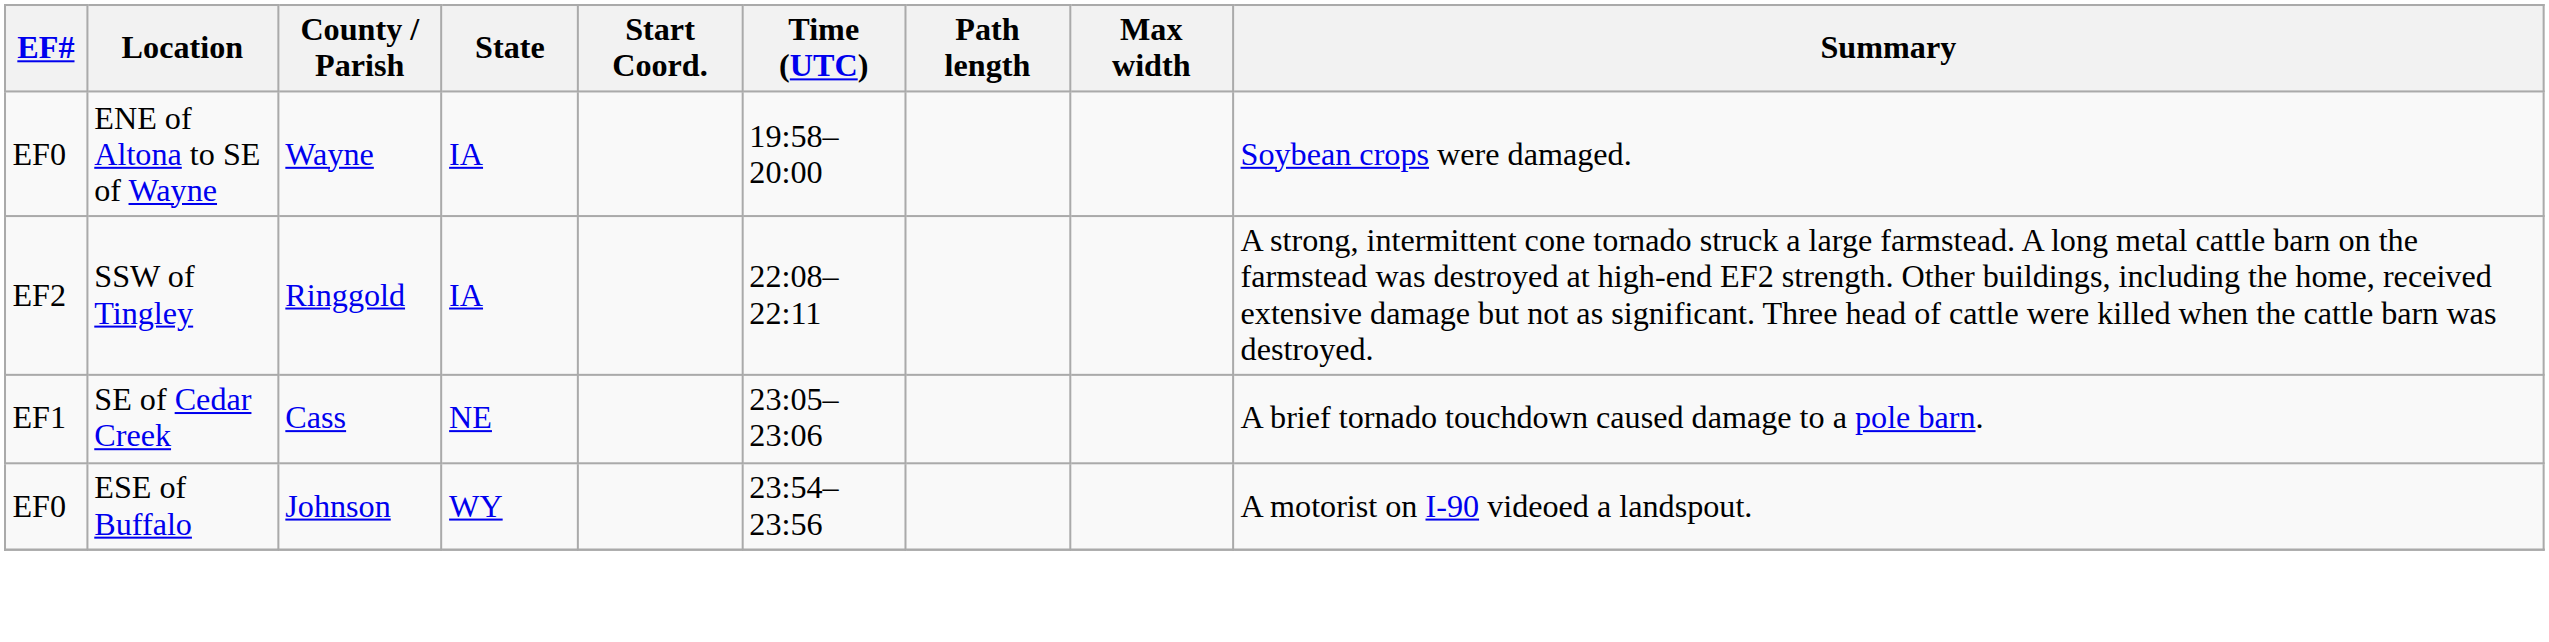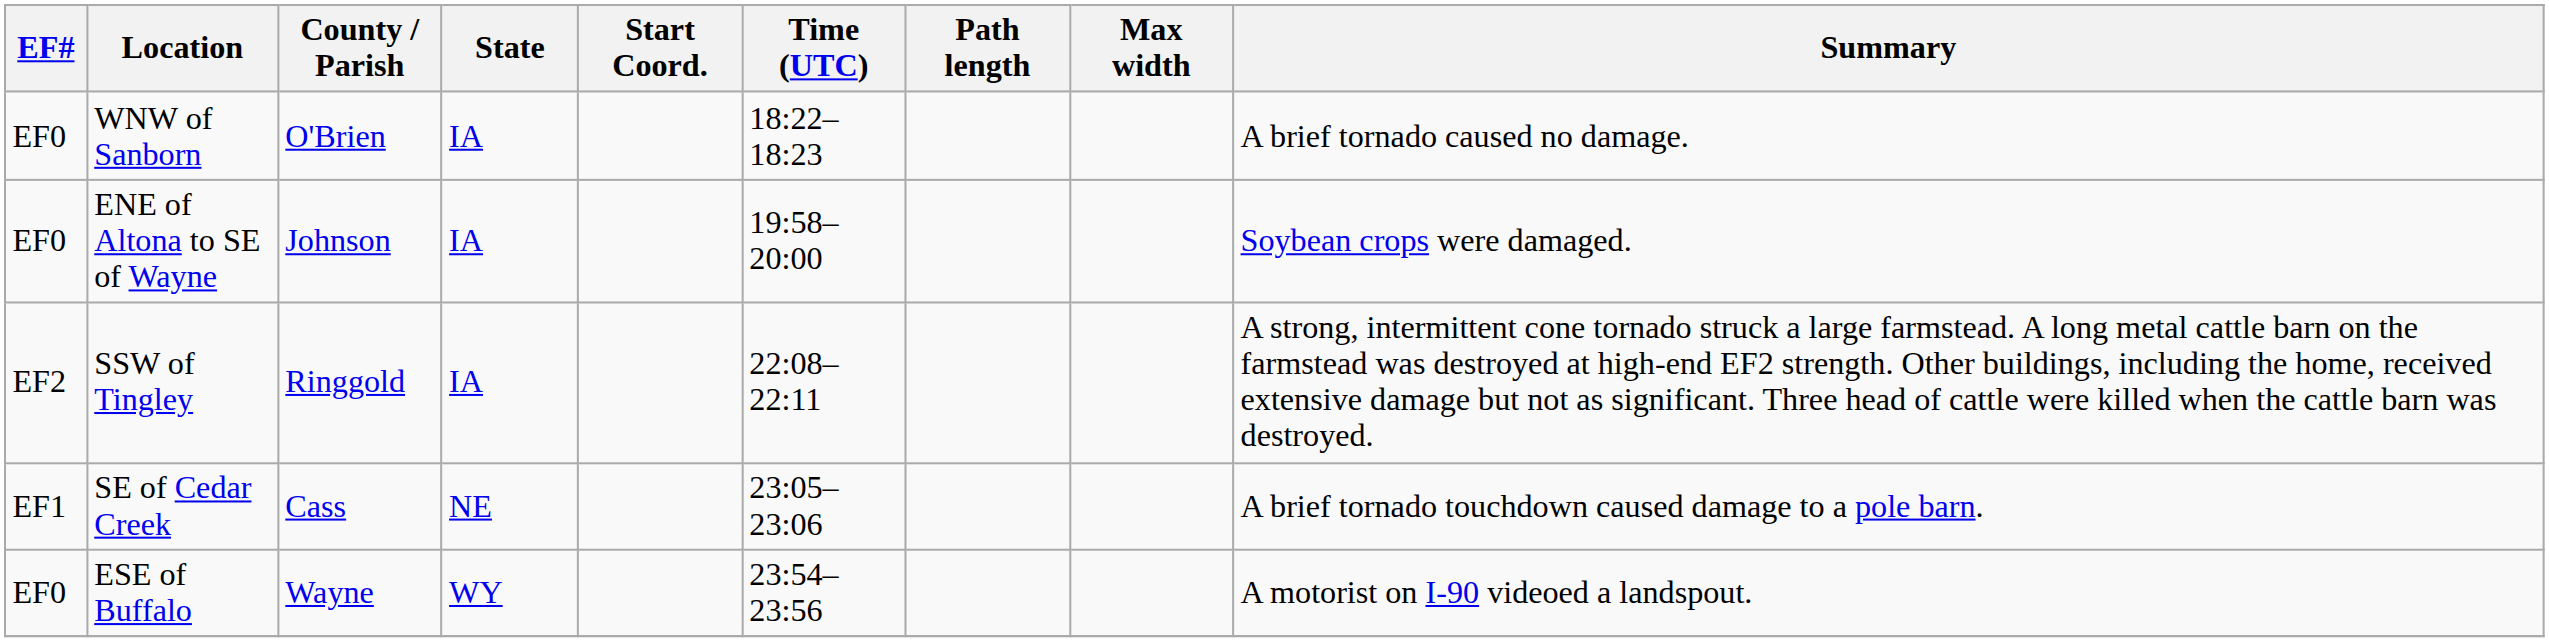+ row: (153, 135)
(330, 153) Wayne -> (338, 240) Johnson
(338, 505) Johnson -> (330, 592) Wayne
